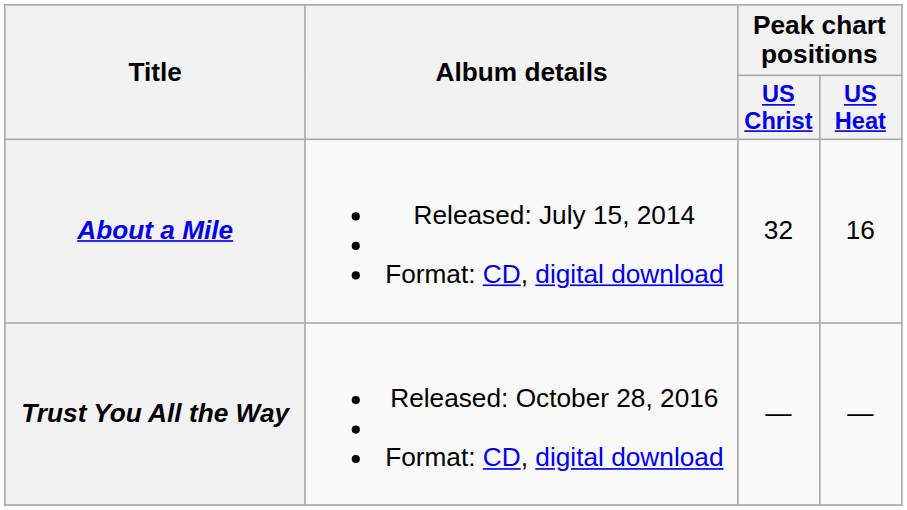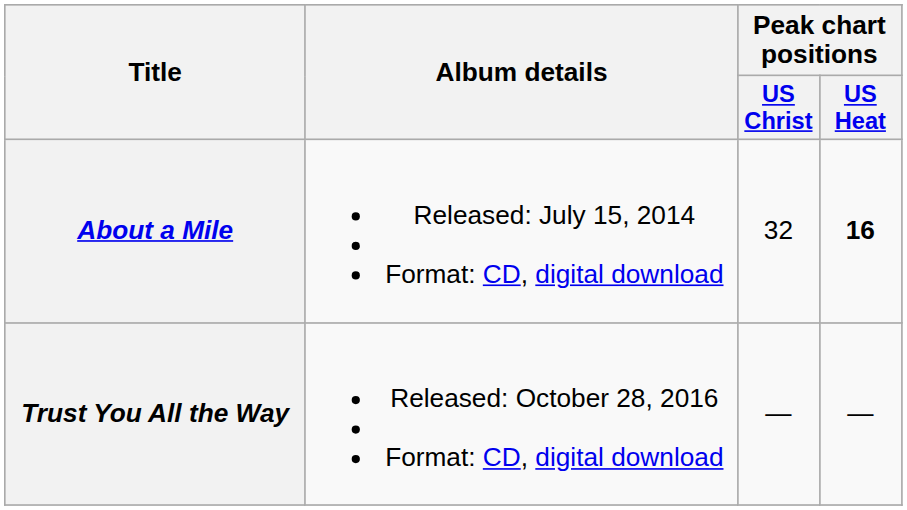(860, 230) normal -> (860, 230) bold
